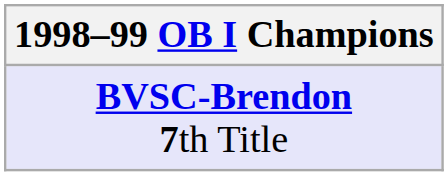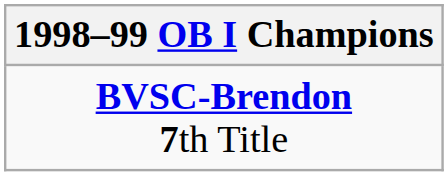(224, 116) lavender background -> (224, 116) no background
